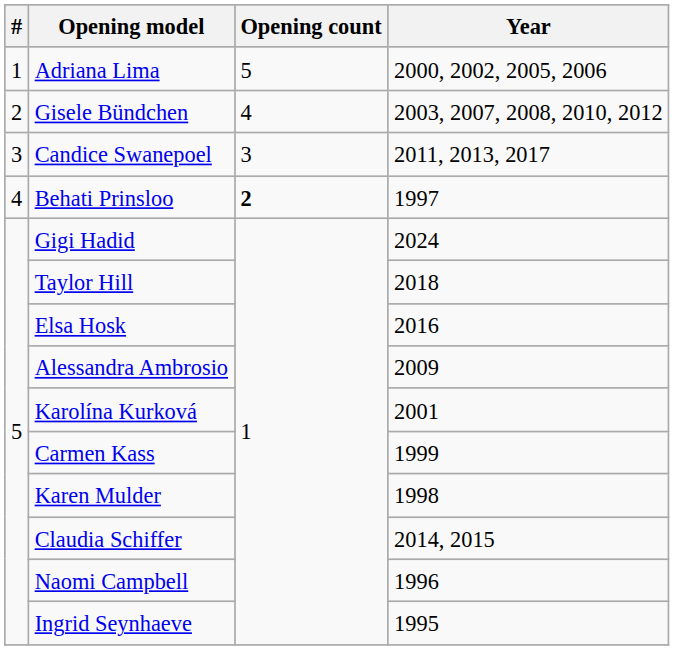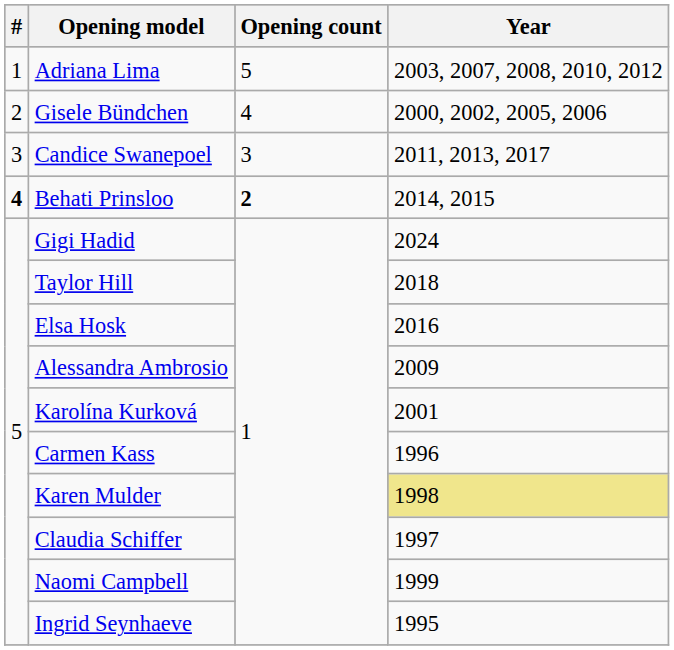(500, 70) 2000, 2002, 2005, 2006 -> (528, 70) 2003, 2007, 2008, 2010, 2012
(528, 112) 2003, 2007, 2008, 2010, 2012 -> (500, 112) 2000, 2002, 2005, 2006
(17, 198) normal -> (17, 196) bold
(416, 198) 1997 -> (444, 198) 2014, 2015
(416, 453) 1999 -> (416, 453) 1996
(416, 496) no background -> (416, 496) khaki background
(444, 539) 2014, 2015 -> (416, 539) 1997
(416, 581) 1996 -> (416, 581) 1999
